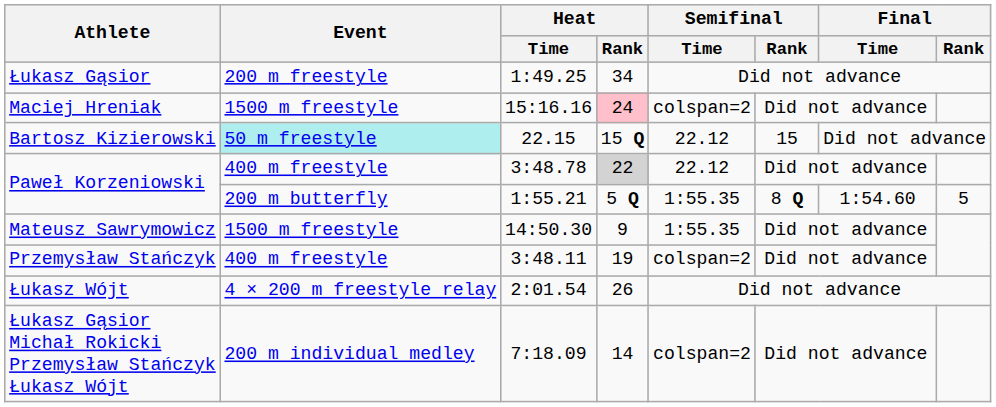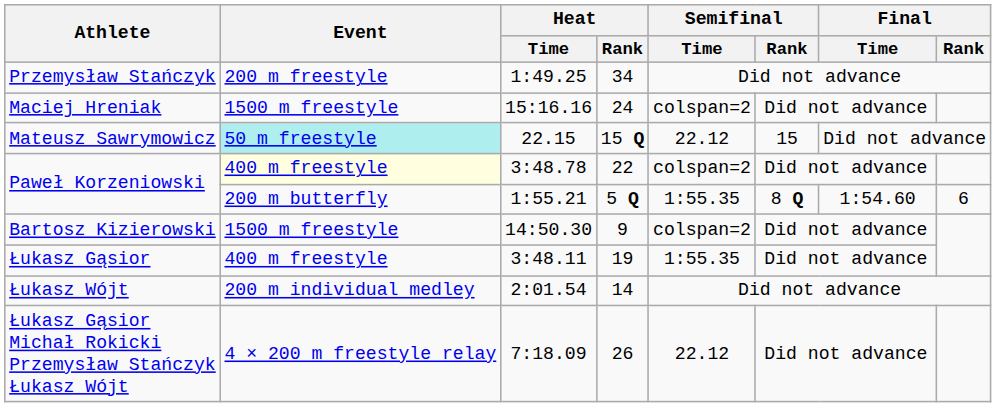(80, 77) Łukasz Gąsior -> (112, 77) Przemysław Stańczyk
(623, 108) pink background -> (623, 108) no background
(112, 138) Bartosz Kizierowski -> (112, 138) Mateusz Sawrymowicz
(306, 169) no background -> (306, 169) lightyellow background
(623, 169) lightgrey background -> (623, 169) no background
(702, 169) 22.12 -> (702, 169) colspan=2
(964, 199) 5 -> (964, 199) 6
(112, 230) Mateusz Sawrymowicz -> (112, 230) Bartosz Kizierowski
(702, 230) 1:55.35 -> (702, 230) colspan=2
(112, 260) Przemysław Stańczyk -> (80, 260) Łukasz Gąsior
(702, 260) colspan=2 -> (702, 260) 1:55.35
(360, 290) 4 × 200 m freestyle relay -> (350, 290) 200 m individual medley
(623, 290) 26 -> (623, 290) 14
(350, 353) 200 m individual medley -> (360, 353) 4 × 200 m freestyle relay
(623, 353) 14 -> (623, 353) 26
(702, 353) colspan=2 -> (702, 353) 22.12
